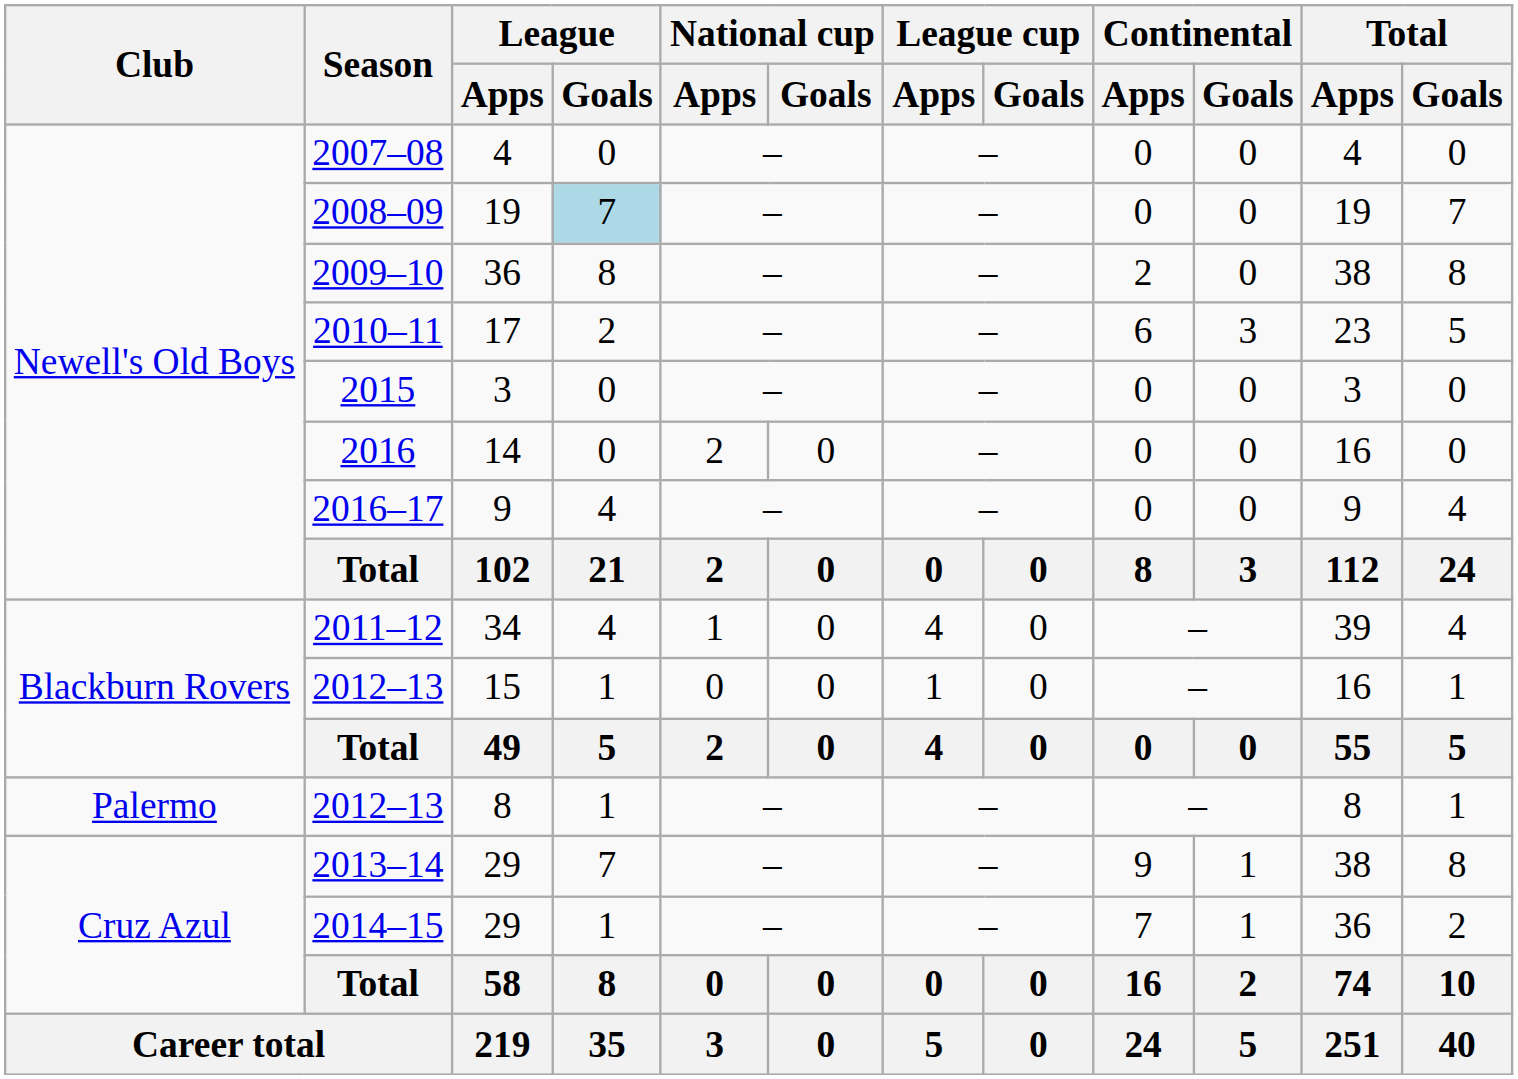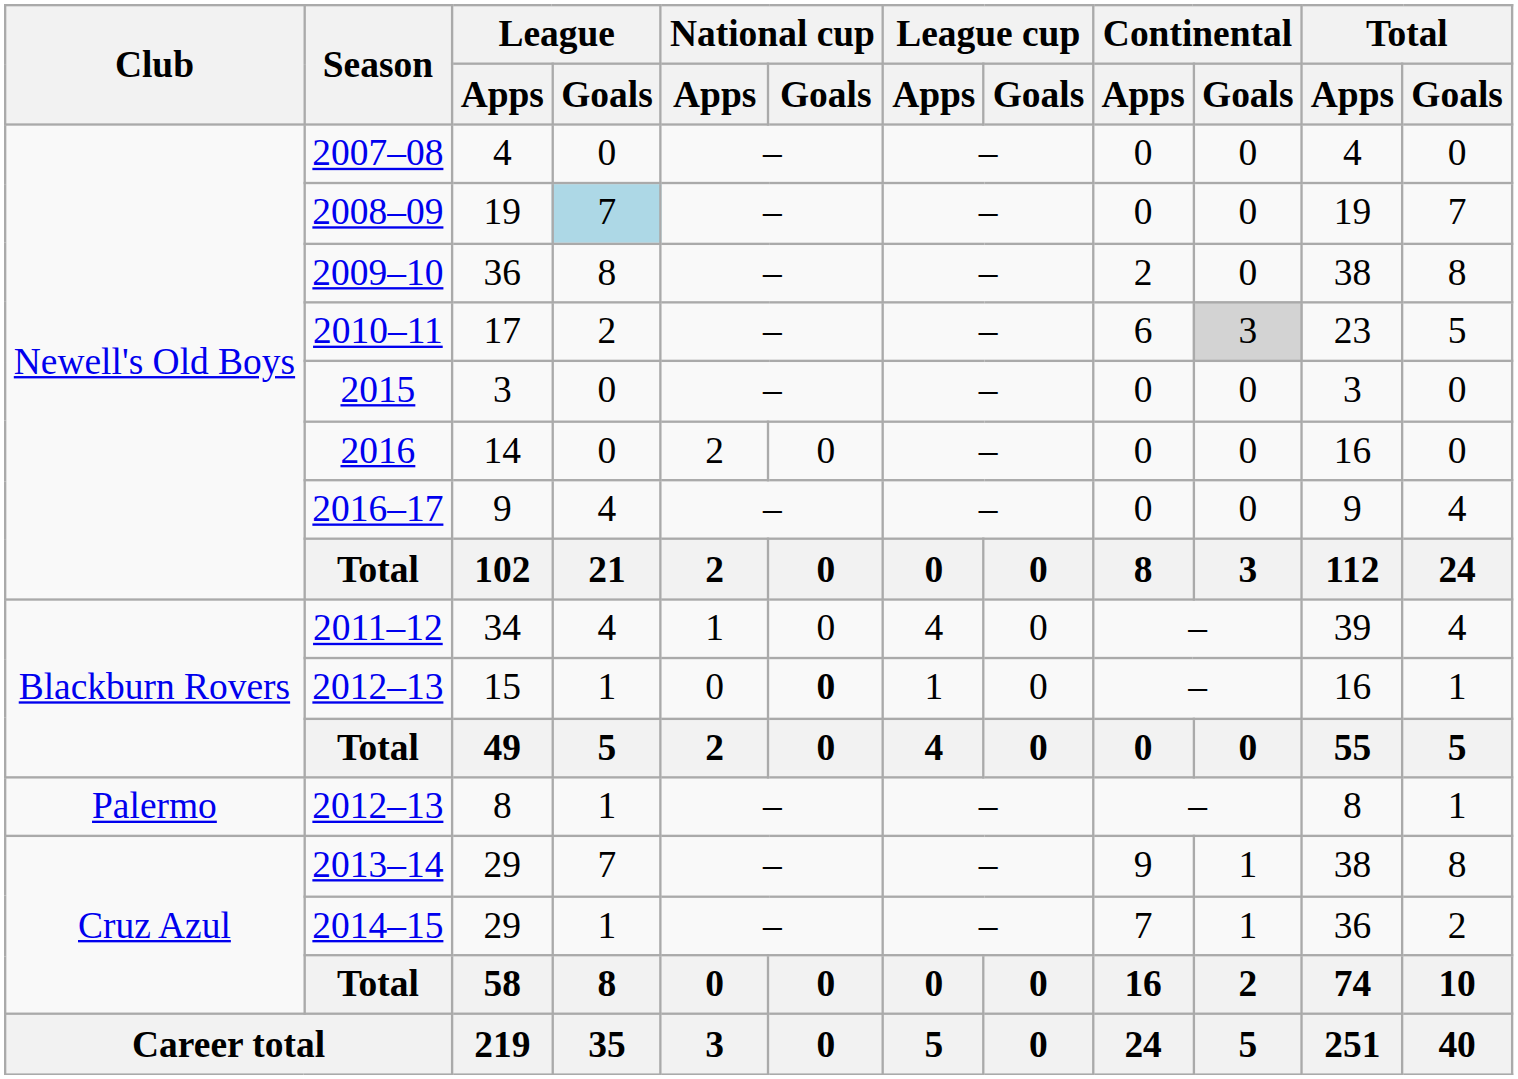(1248, 331) no background -> (1248, 331) lightgrey background
(826, 687) normal -> (826, 687) bold
